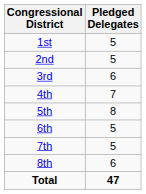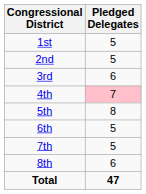(113, 94) no background -> (113, 94) pink background
